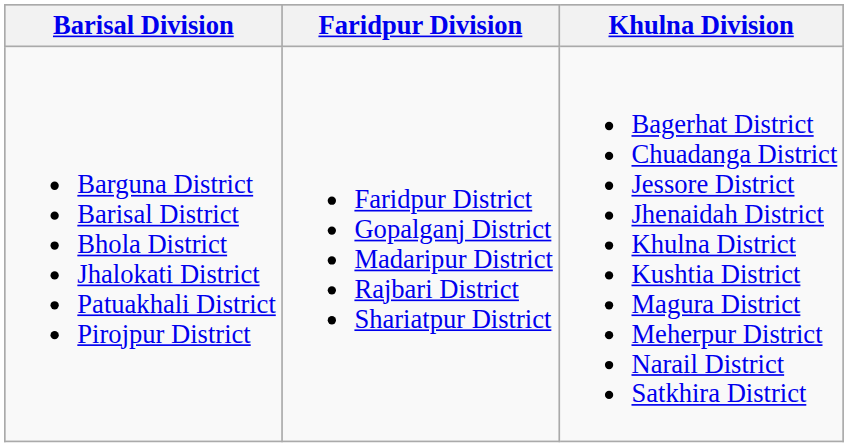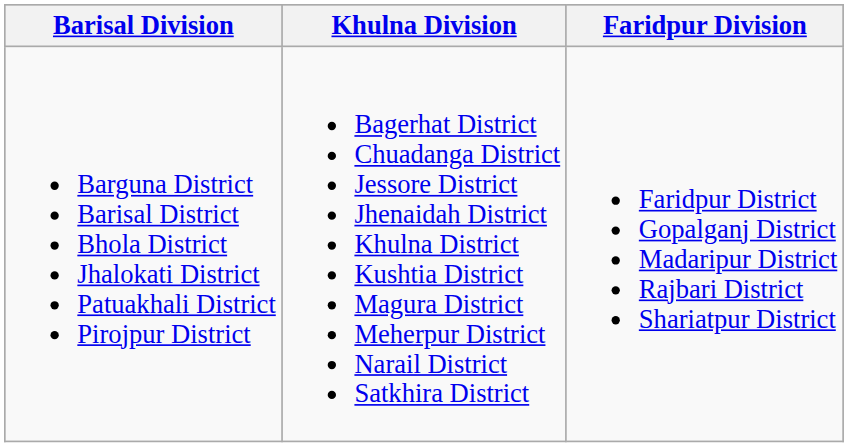columns swapped: (701, 25) <-> (420, 25)
